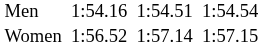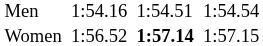(165, 36) normal -> (165, 36) bold
